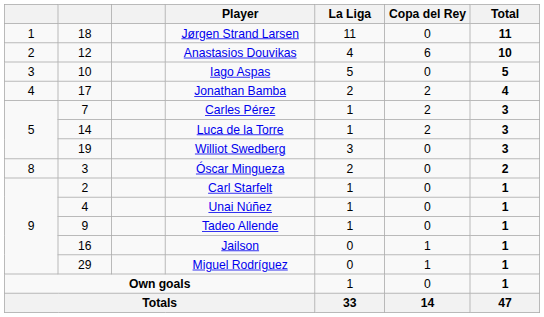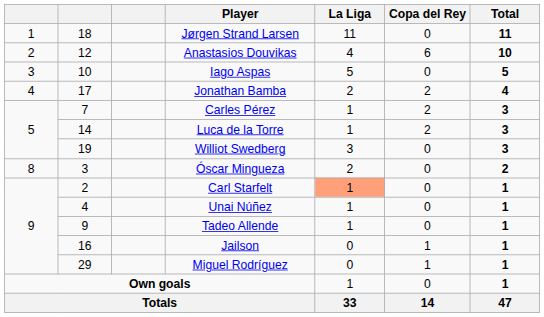(350, 187) no background -> (350, 187) lightsalmon background
